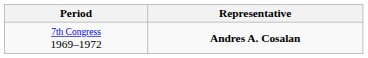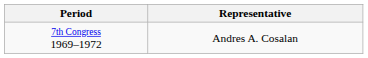(255, 37) bold -> (255, 37) normal
